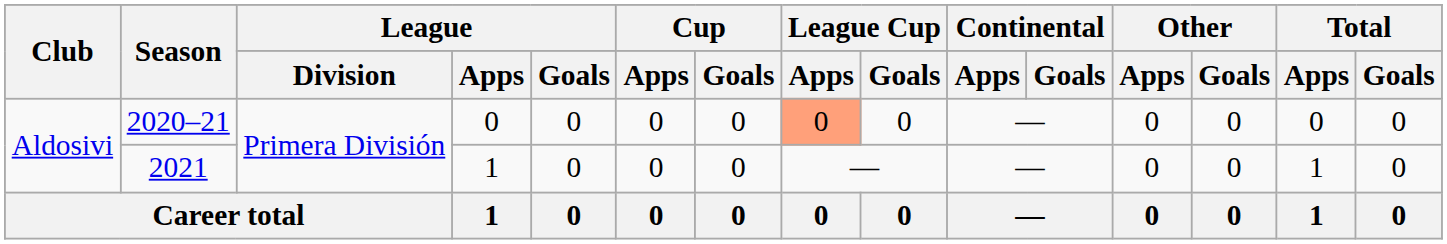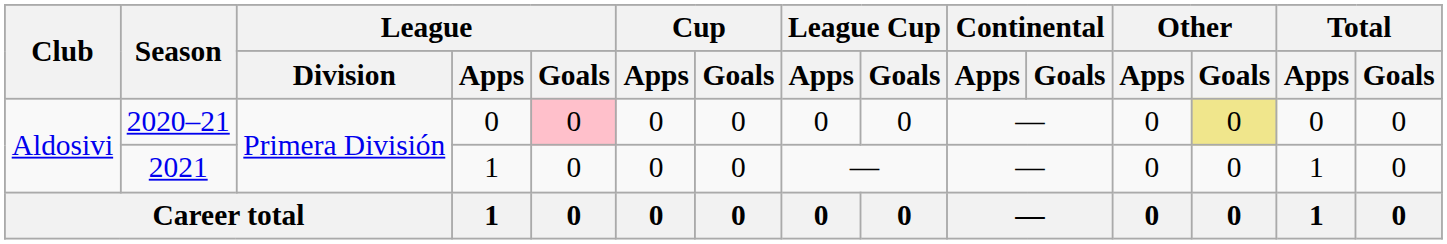(574, 121) no background -> (574, 121) pink background
(821, 121) lightsalmon background -> (821, 121) no background
(1234, 121) no background -> (1234, 121) khaki background
